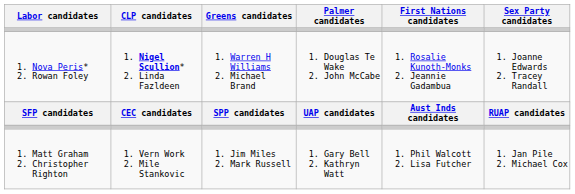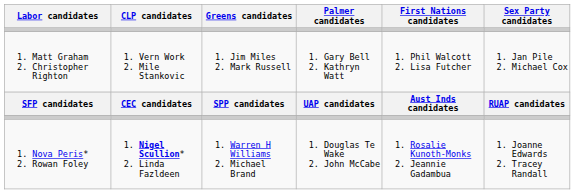rows swapped: (58, 72) <-> (58, 164)
